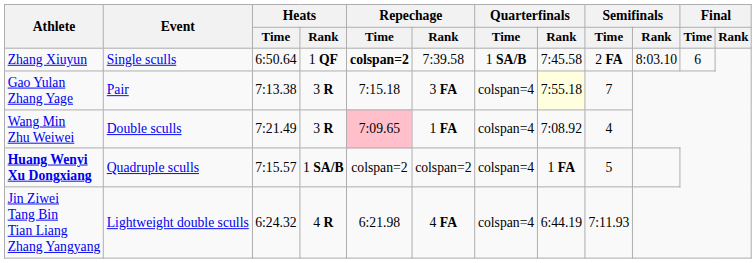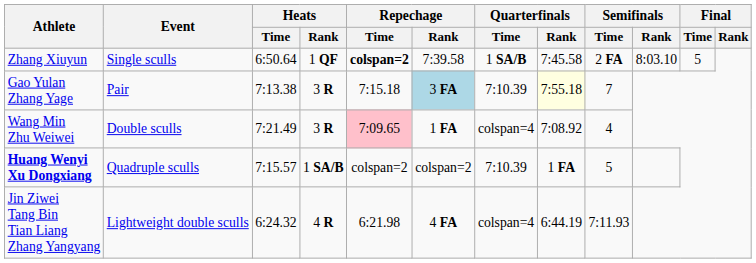(698, 60) 6 -> (698, 60) 5
(443, 90) no background -> (443, 90) lightblue background
(506, 90) colspan=4 -> (506, 90) 7:10.39
(506, 168) colspan=4 -> (506, 168) 7:10.39
